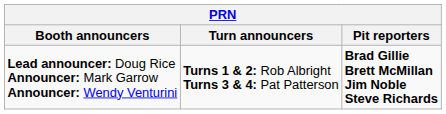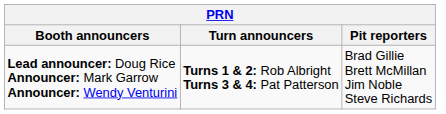(391, 77) bold -> (388, 77) normal
